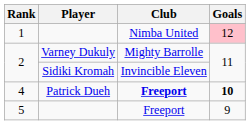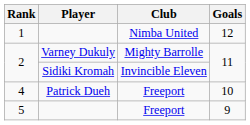(227, 33) pink background -> (227, 33) no background
(164, 91) bold -> (164, 91) normal
(227, 91) bold -> (227, 91) normal
